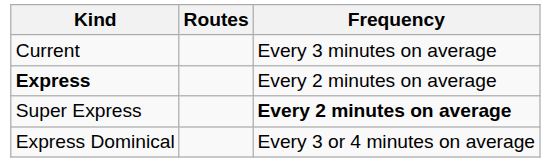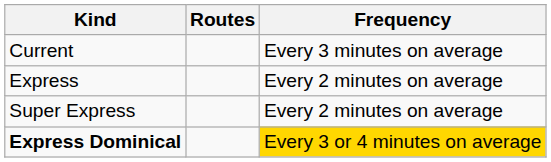(53, 80) bold -> (44, 80) normal
(385, 111) bold -> (383, 111) normal
(95, 141) normal -> (95, 141) bold
(396, 141) no background -> (403, 141) gold background
